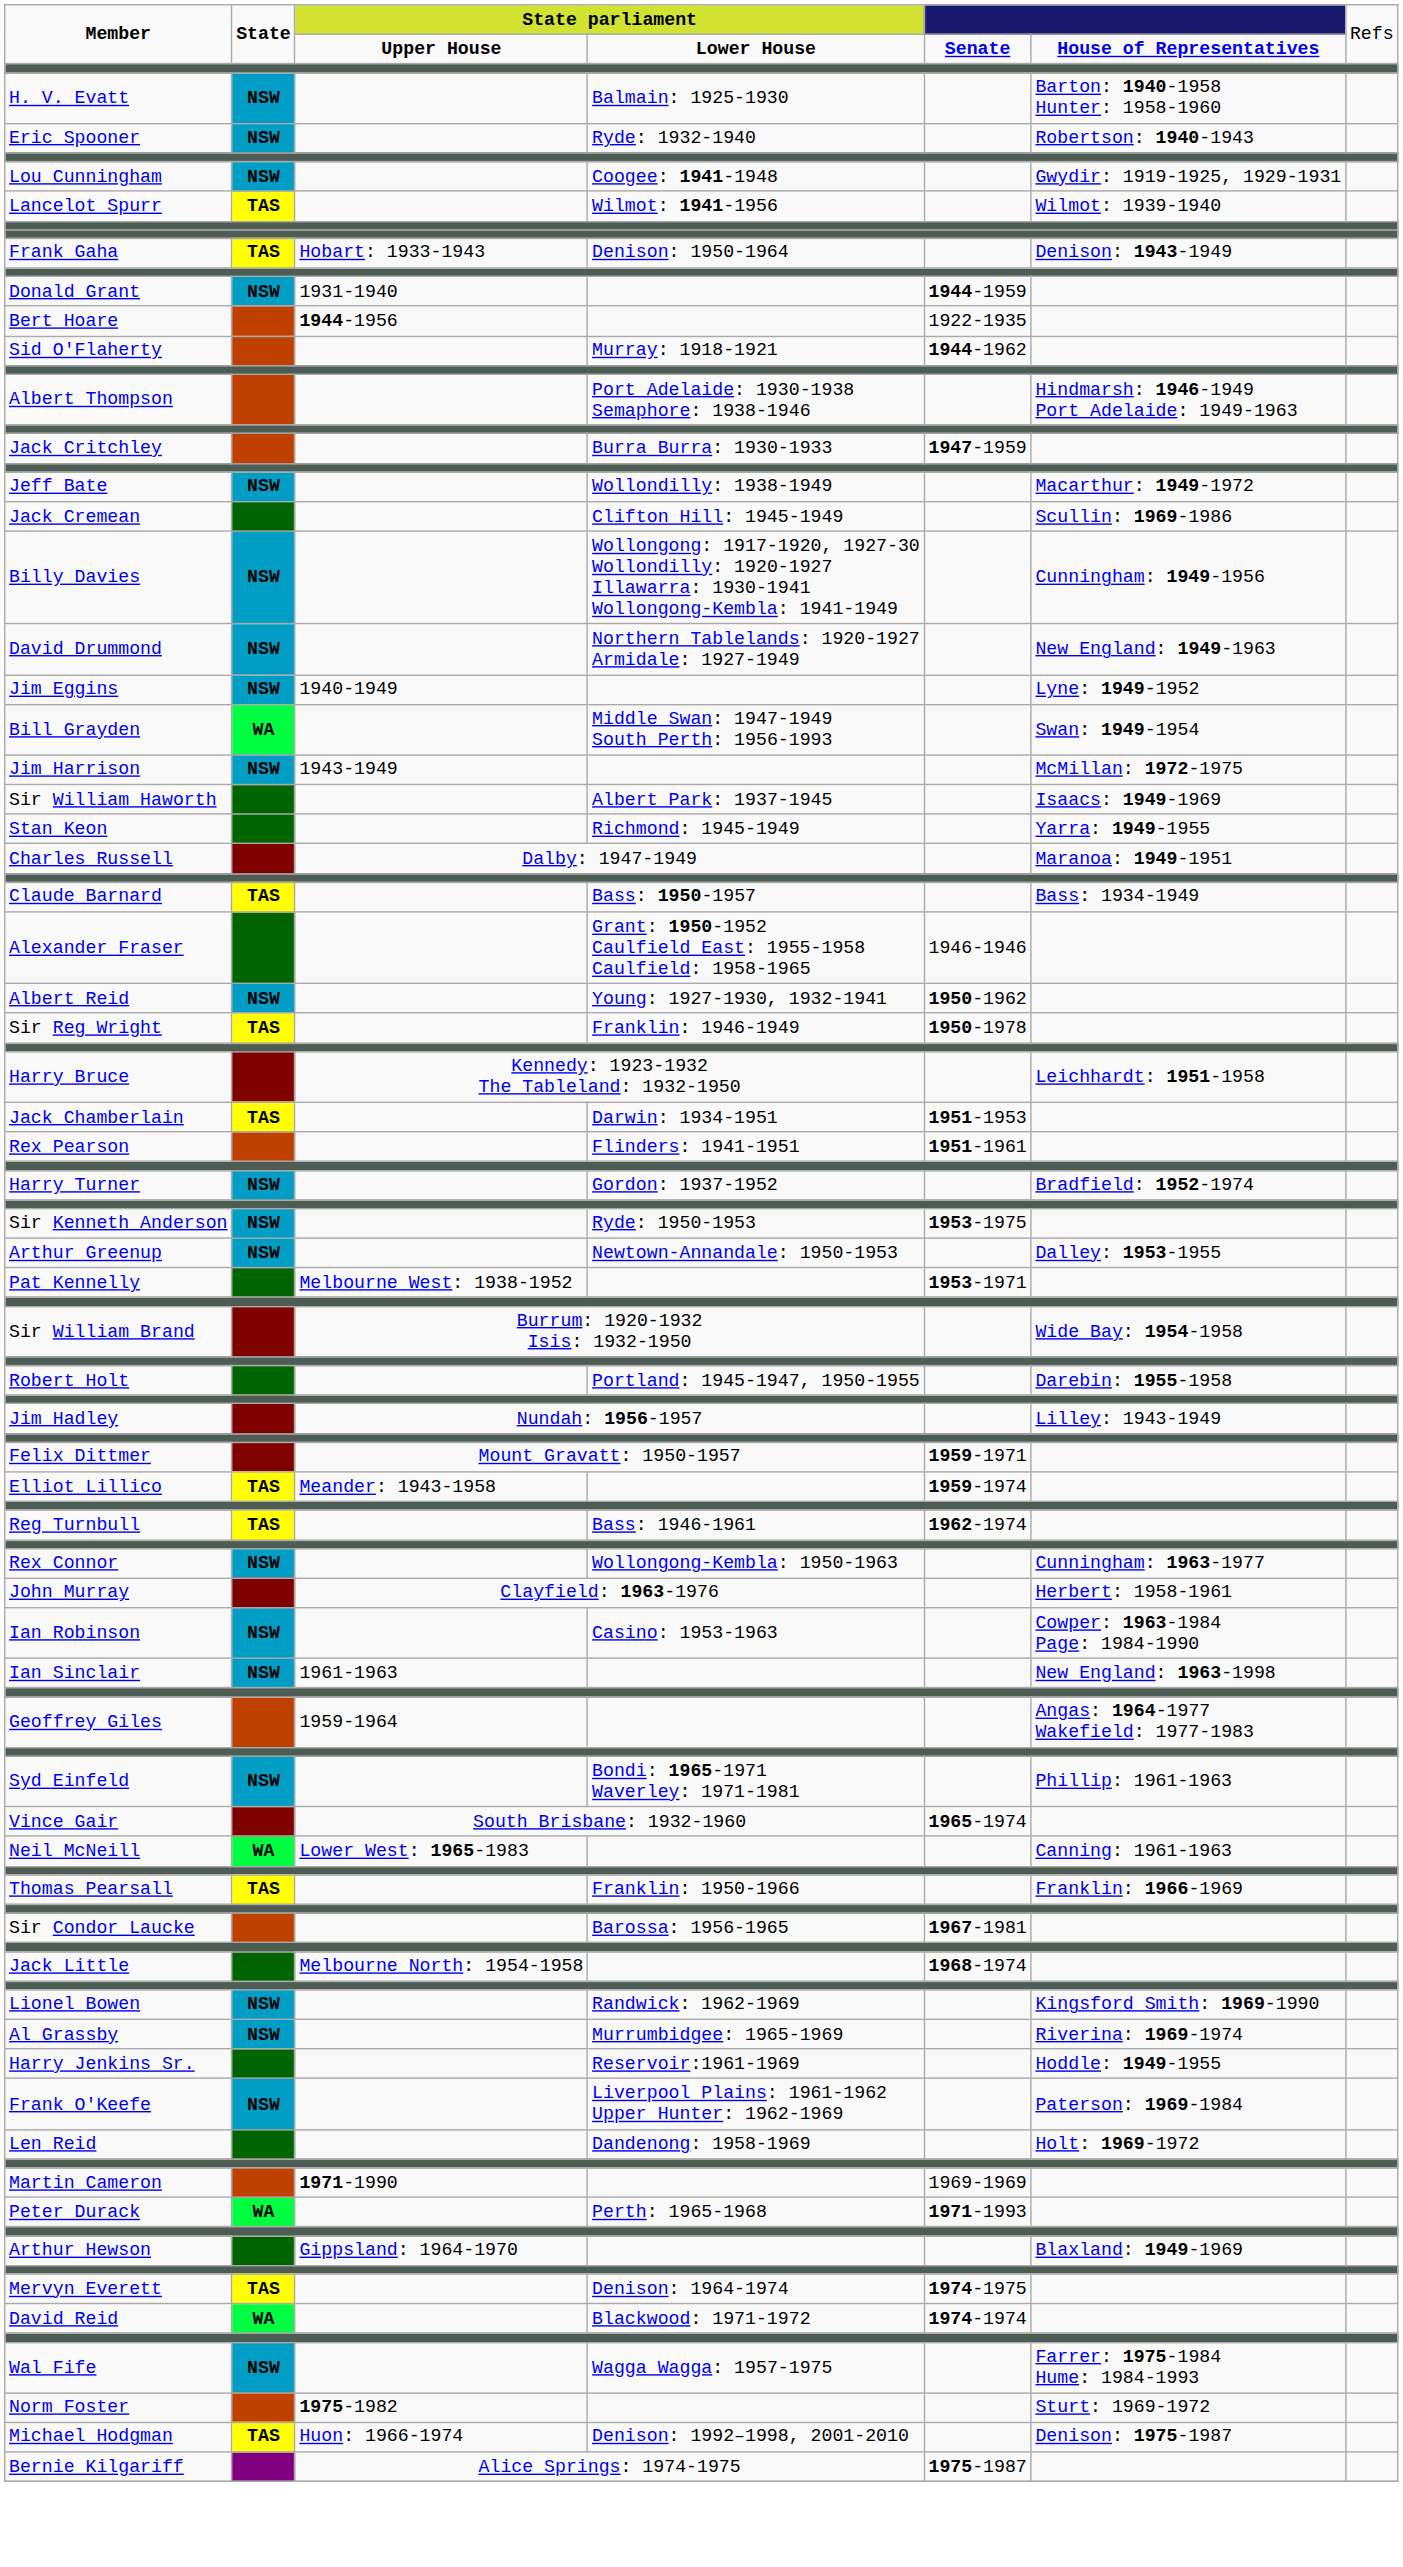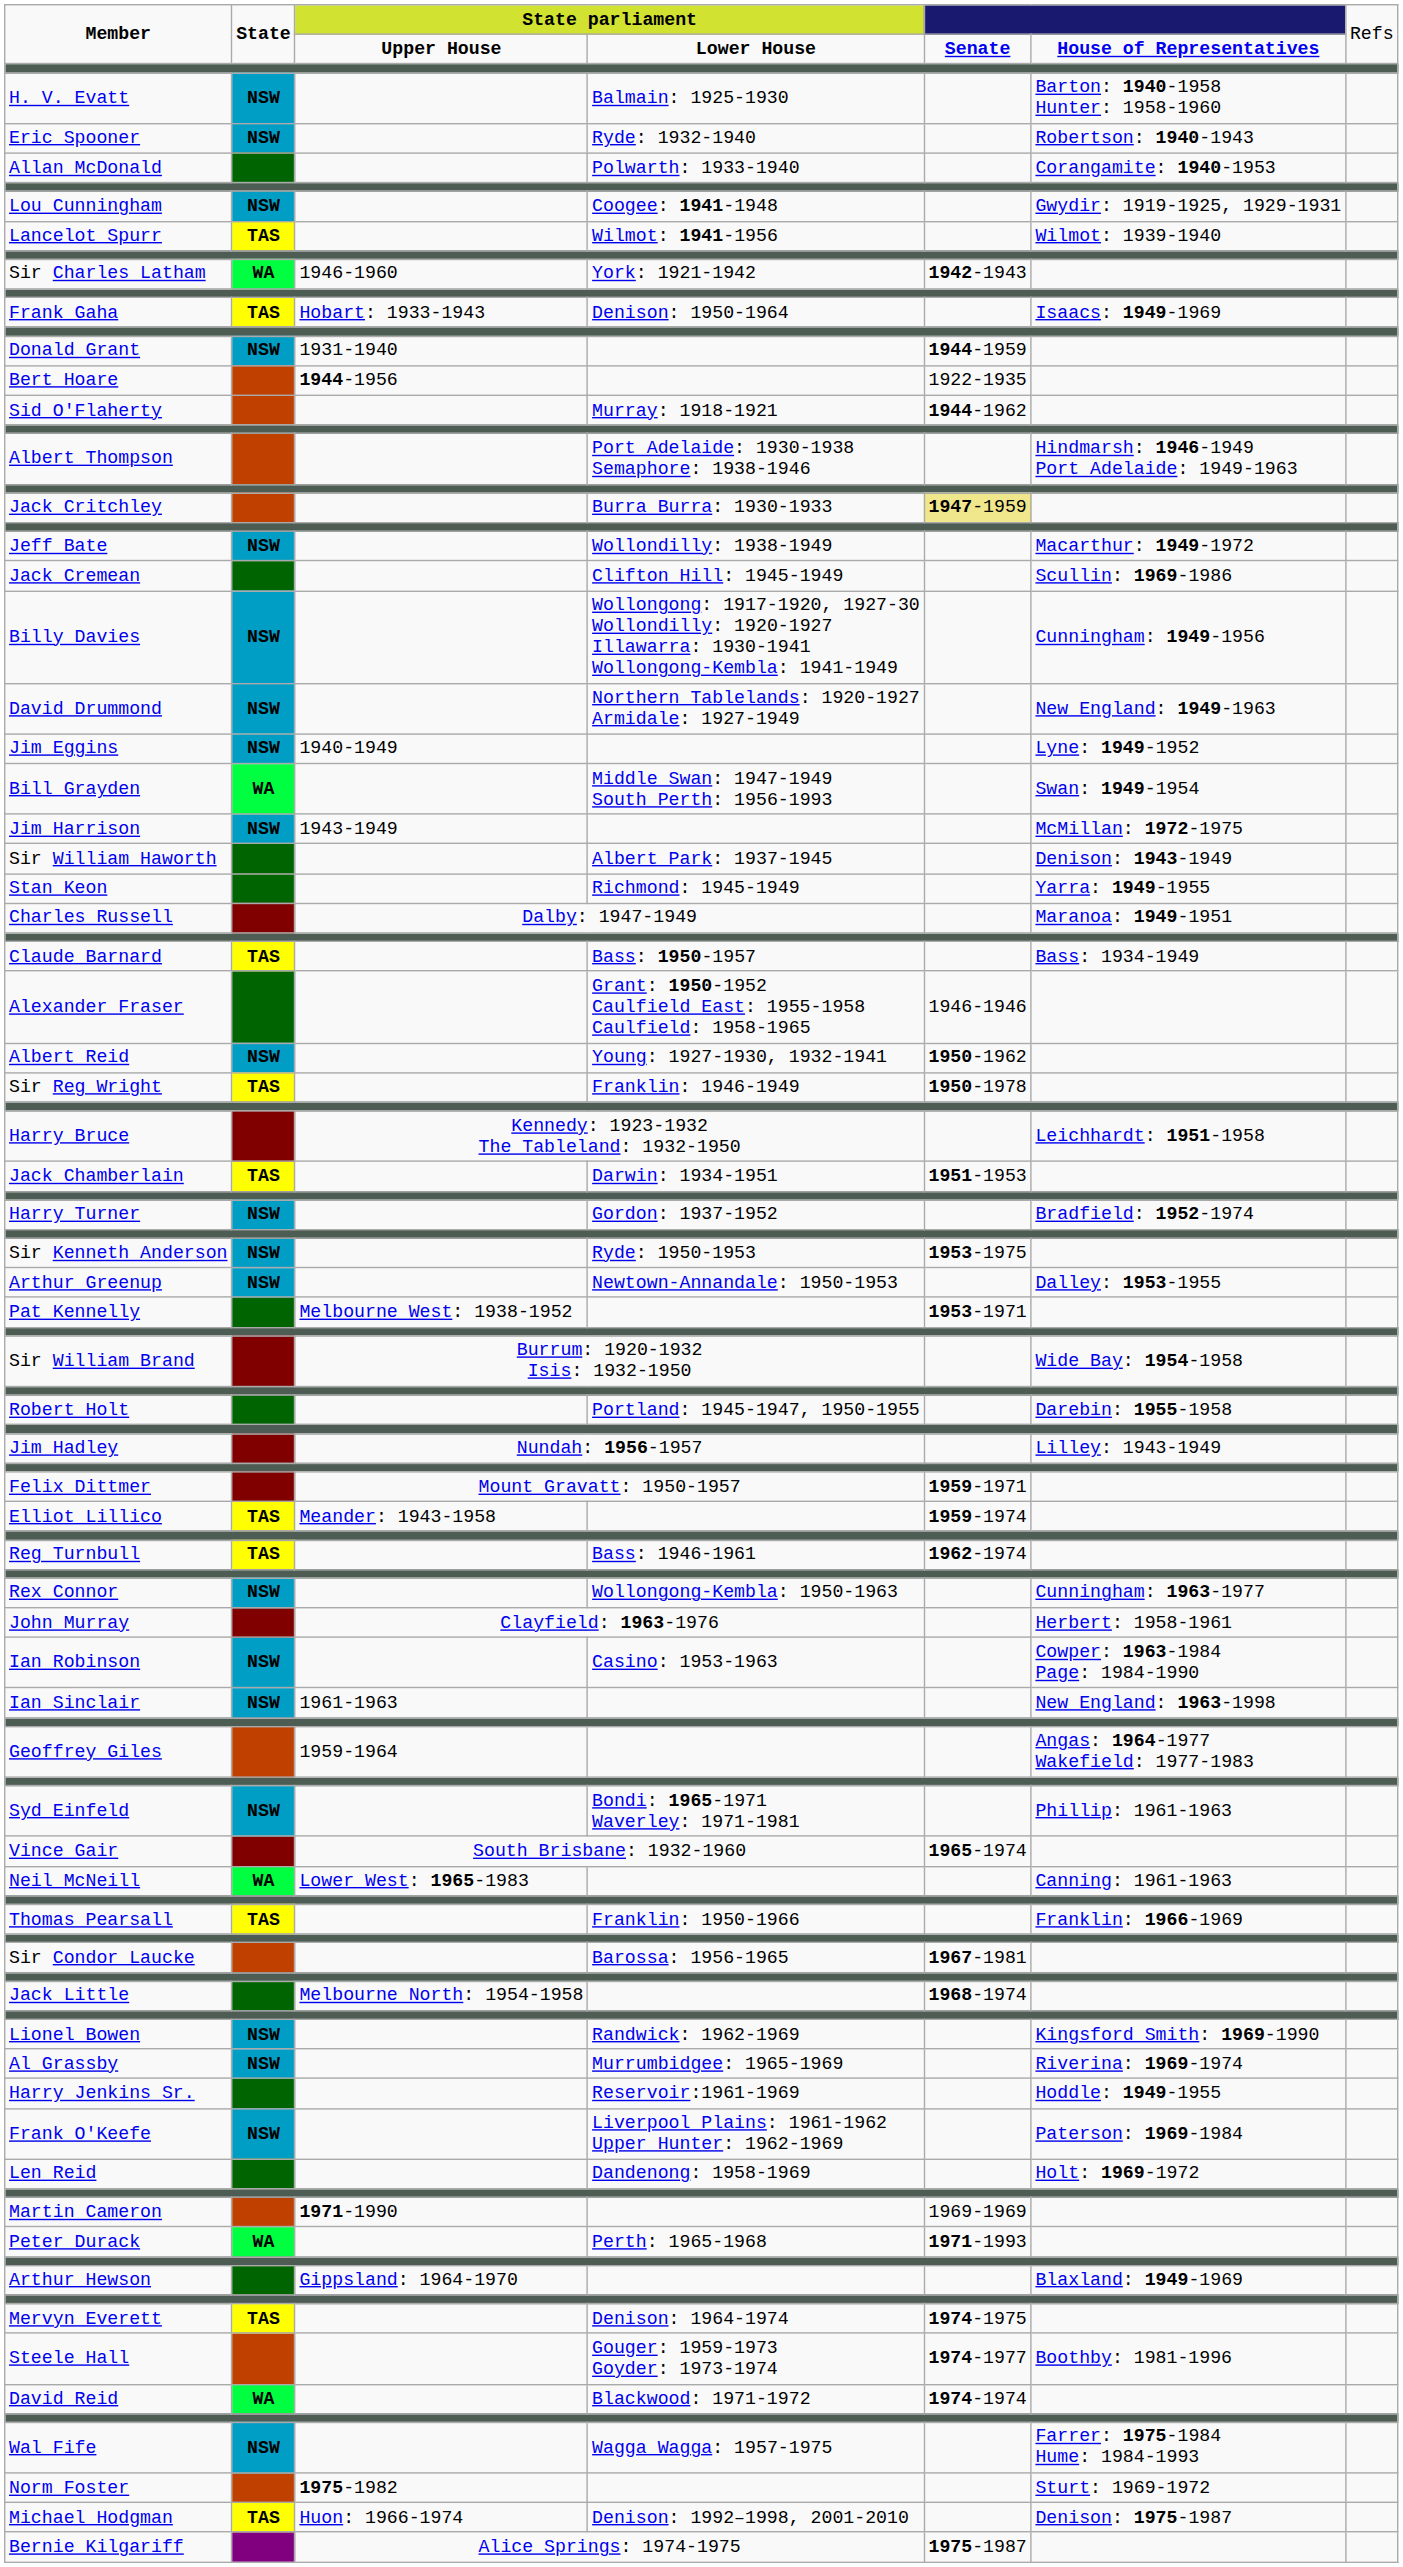+ row: (85, 168)
+ row: (107, 274)
(1134, 253) Denison: 1943-1949 -> (1128, 312) Isaacs: 1949-1969
(978, 448) no background -> (978, 508) khaki background
(1128, 799) Isaacs: 1949-1969 -> (1134, 859) Denison: 1943-1949
- row: (69, 1147)
+ row: (69, 2359)
